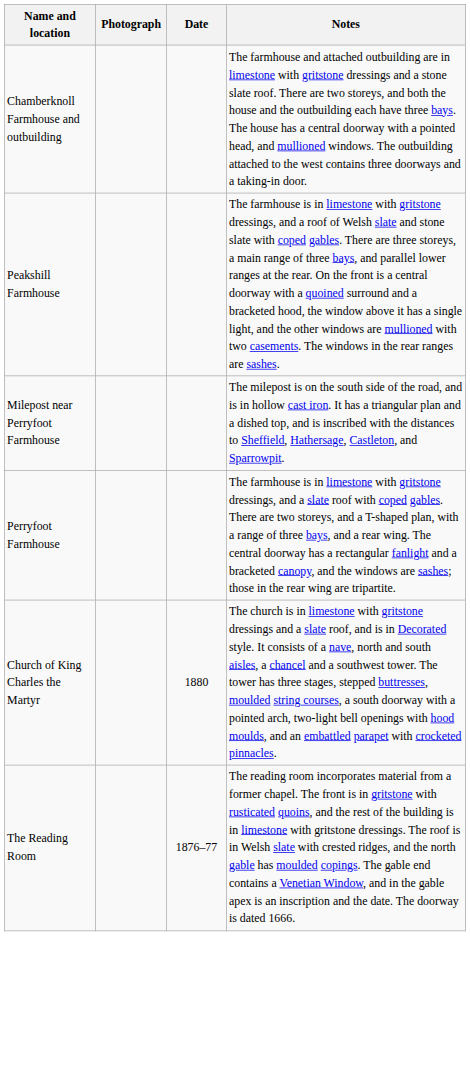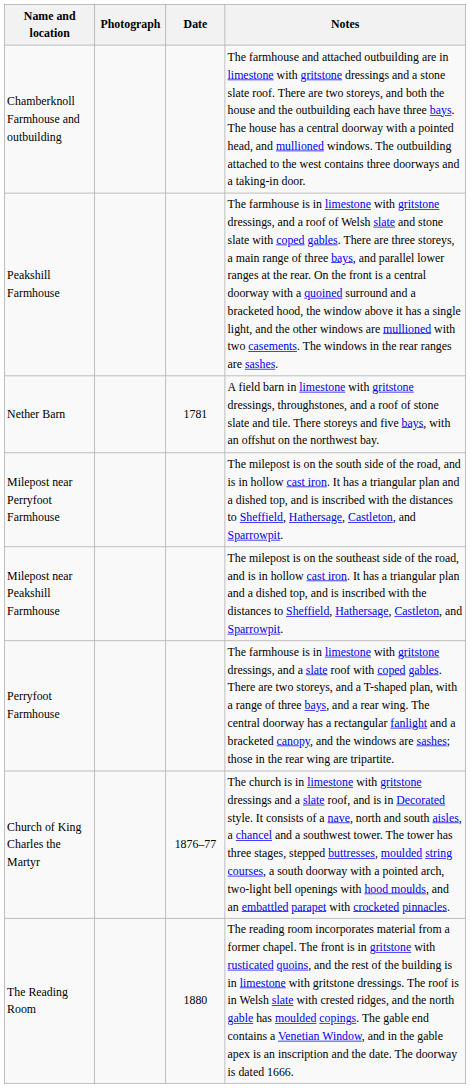+ row: (36, 414)
+ row: (40, 593)
(196, 682) 1880 -> (195, 844) 1876–77
(196, 848) 1876–77 -> (195, 1001) 1880
